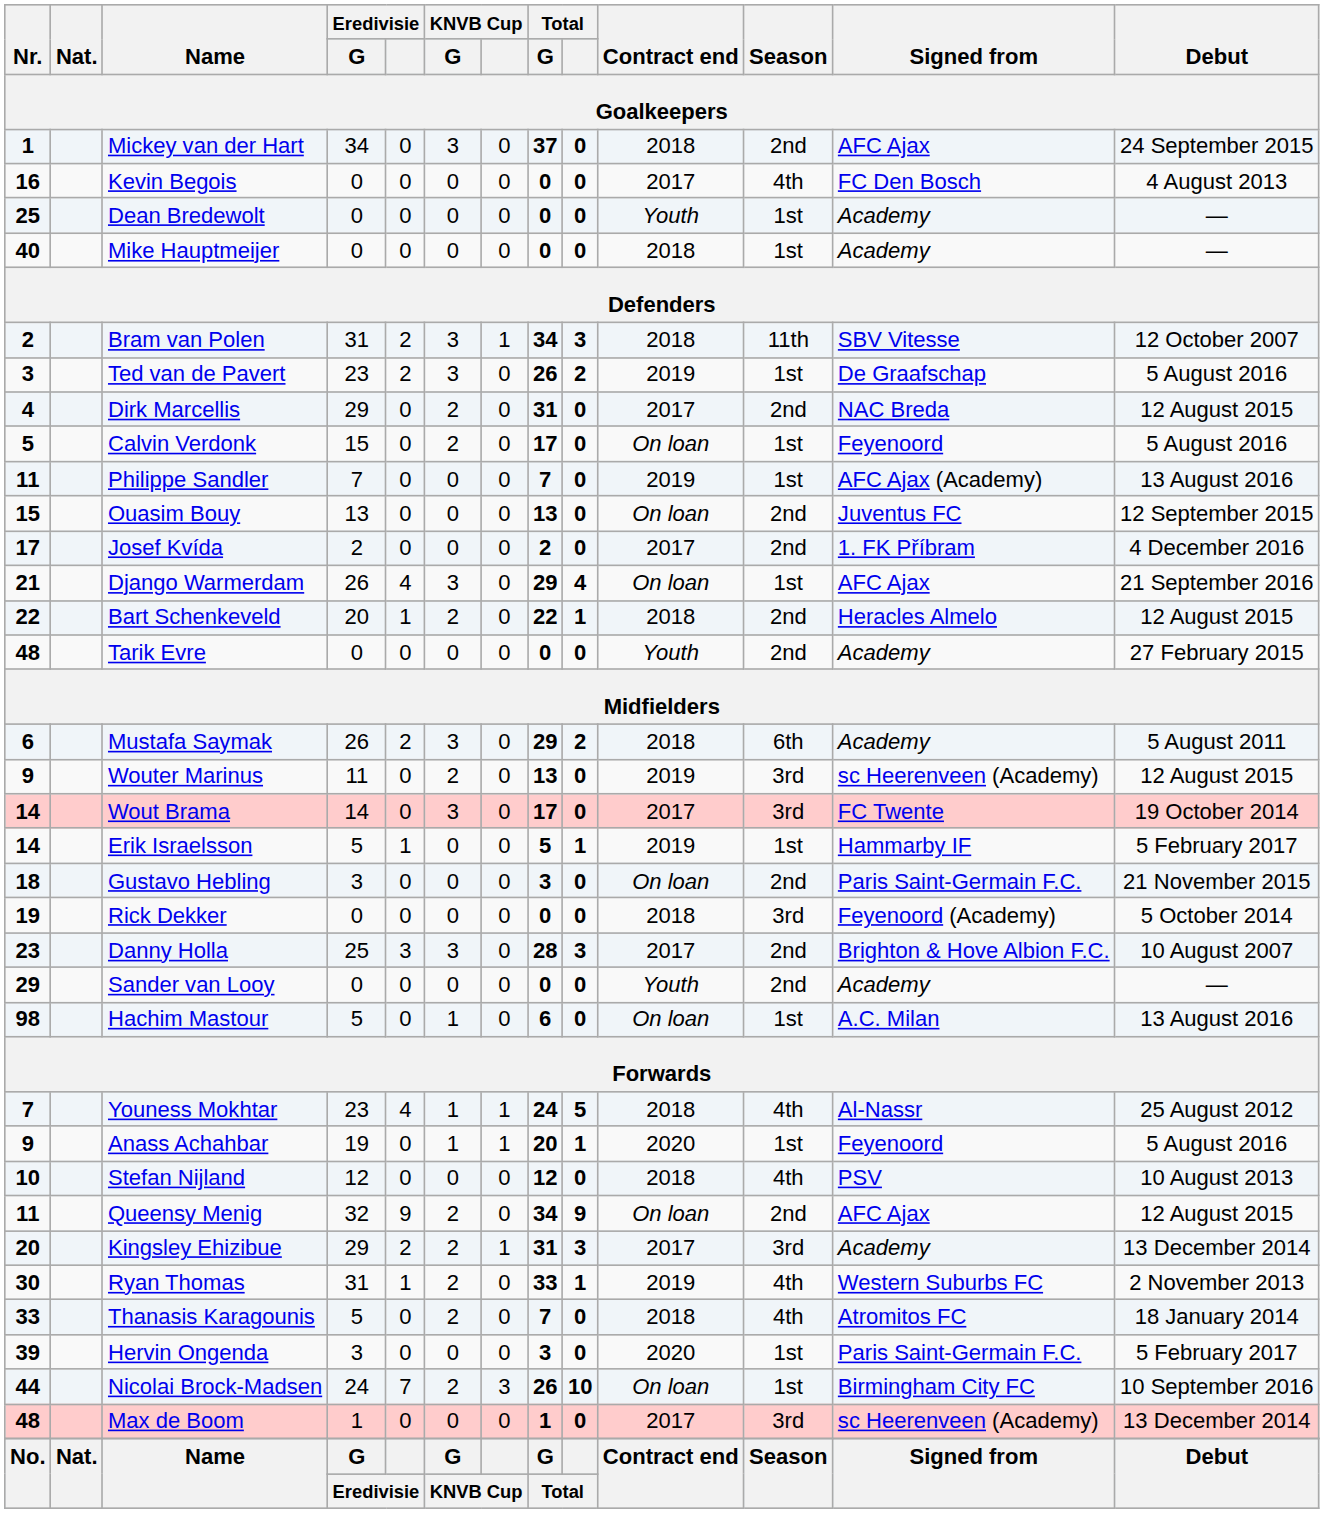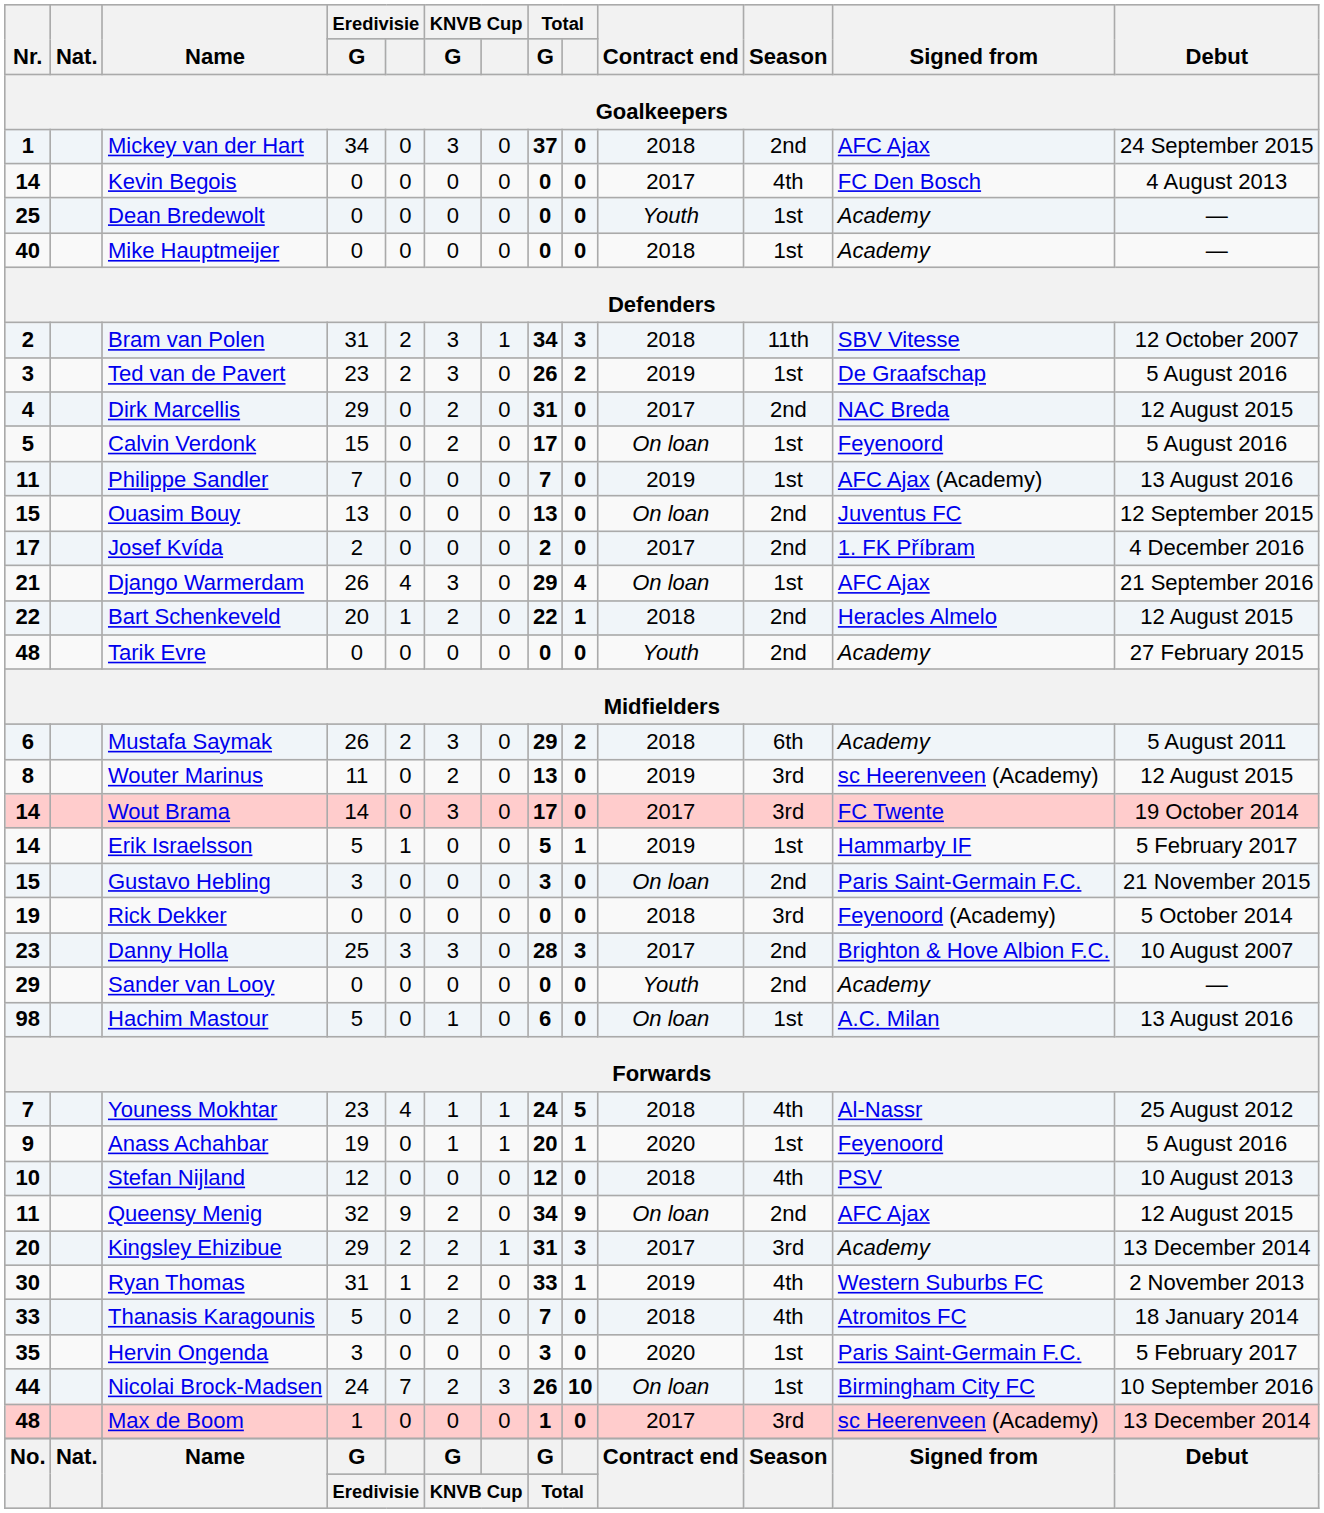(28, 181) 16 -> (28, 181) 14
(28, 776) 9 -> (28, 776) 8
(28, 880) 18 -> (28, 880) 15
(28, 1352) 39 -> (28, 1352) 35
